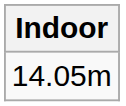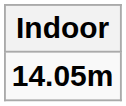(62, 75) normal -> (63, 75) bold
